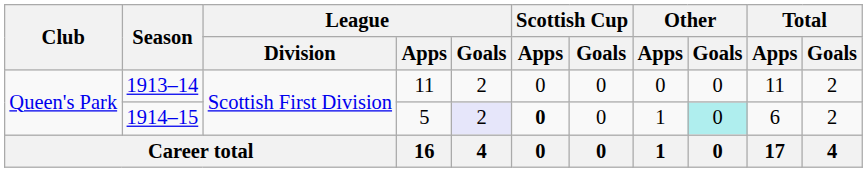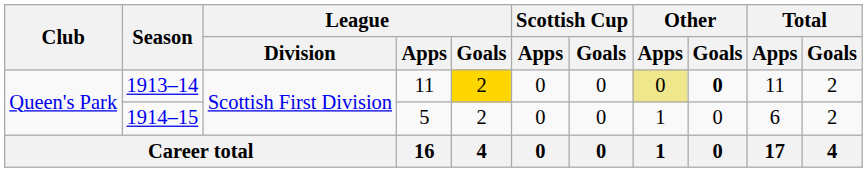(482, 85) no background -> (482, 85) gold background
(660, 85) no background -> (660, 85) khaki background
(718, 85) normal -> (718, 85) bold
(482, 118) lavender background -> (482, 118) no background
(540, 118) bold -> (540, 118) normal
(718, 118) paleturquoise background -> (718, 118) no background
